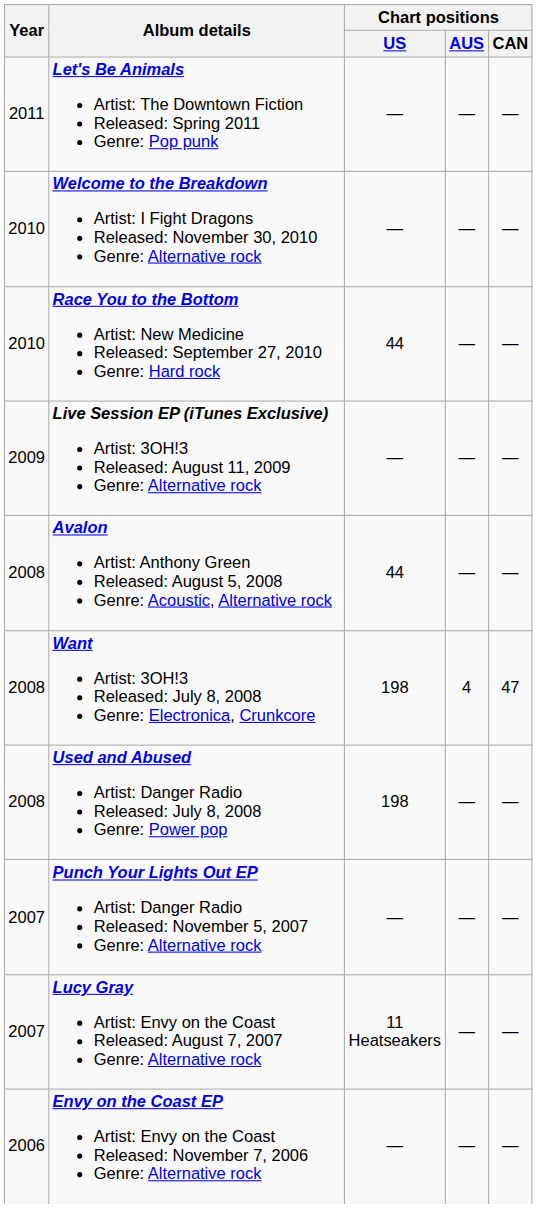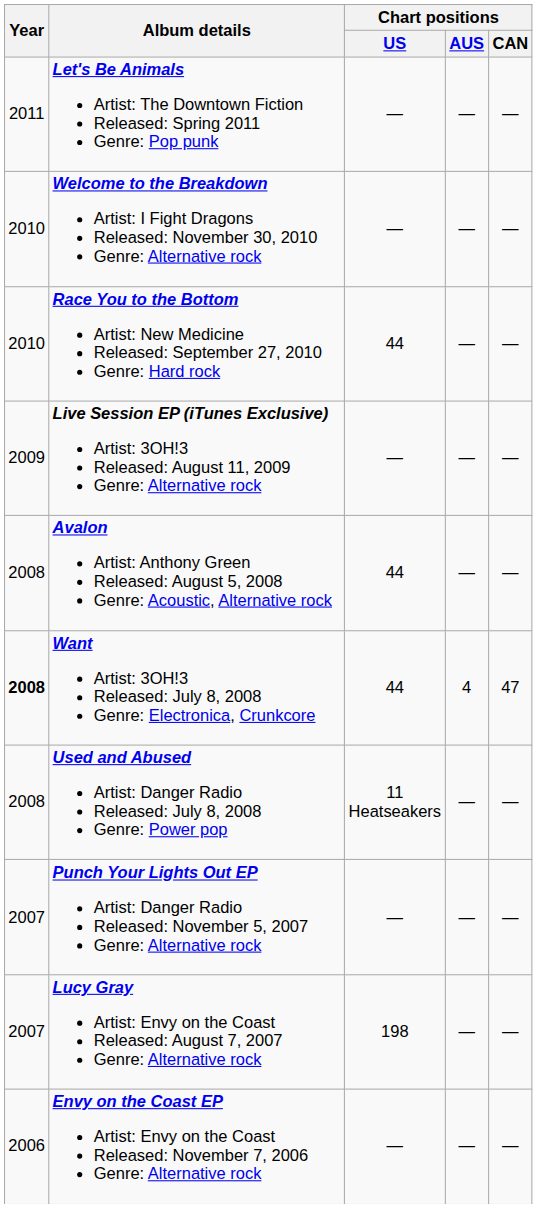(27, 687) normal -> (27, 687) bold
(395, 687) 198 -> (395, 687) 44
(395, 802) 198 -> (395, 802) 11 Heatseakers
(395, 1031) 11 Heatseakers -> (395, 1031) 198
